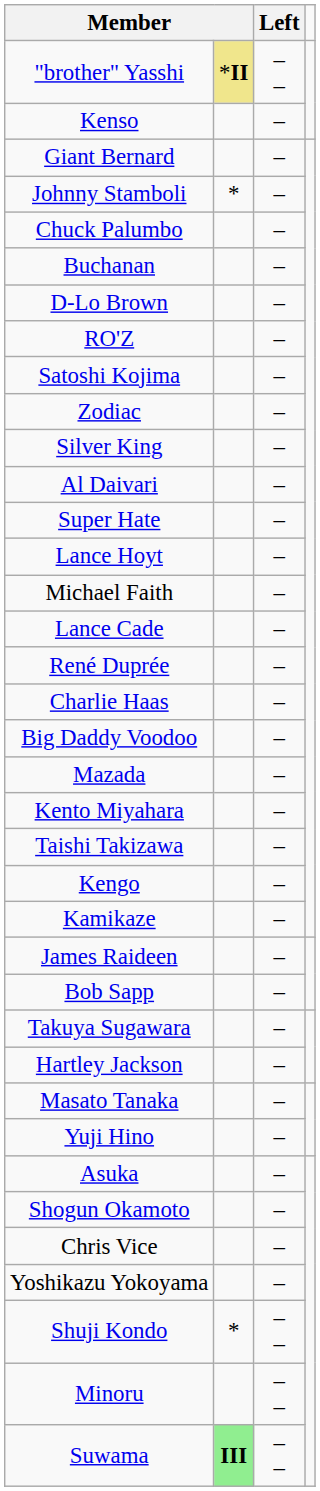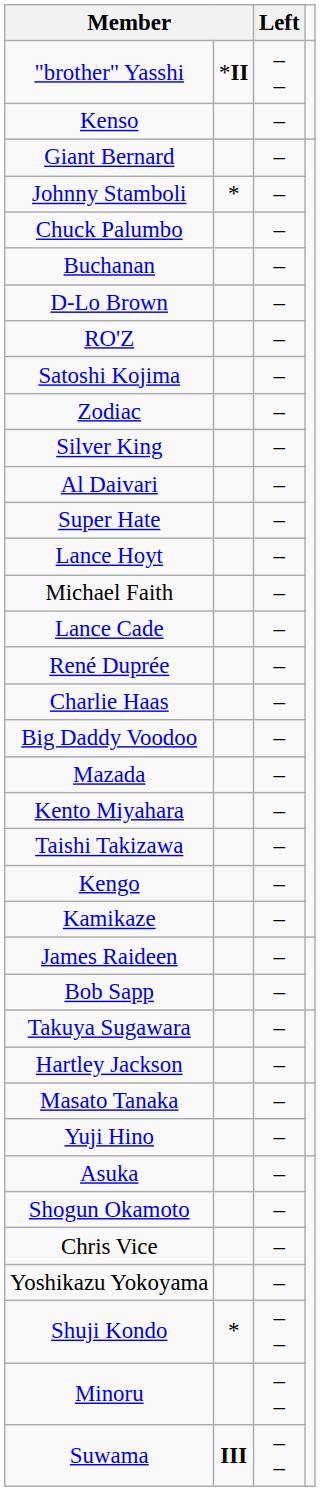(234, 71) khaki background -> (234, 71) no background
(234, 1455) lightgreen background -> (234, 1455) no background
